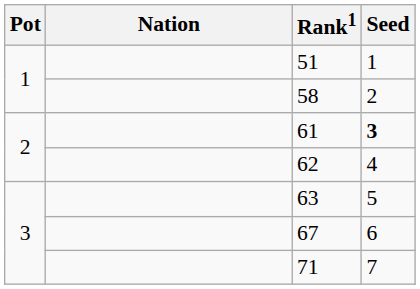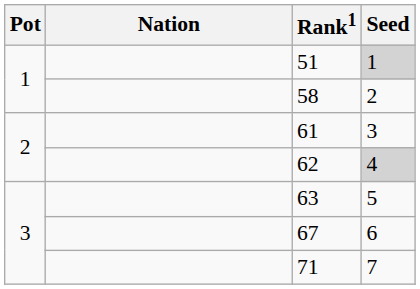(372, 61) no background -> (372, 61) lightgrey background
(372, 130) bold -> (372, 130) normal
(372, 164) no background -> (372, 164) lightgrey background
